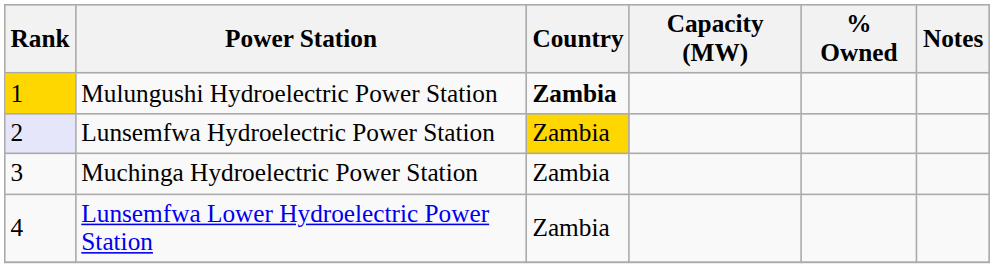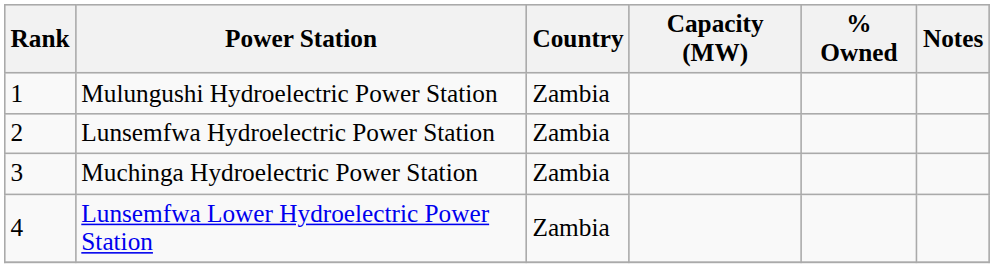(17, 93) gold background -> (17, 93) no background
(575, 93) bold -> (571, 93) normal
(17, 133) lavender background -> (17, 133) no background
(571, 133) gold background -> (571, 133) no background
